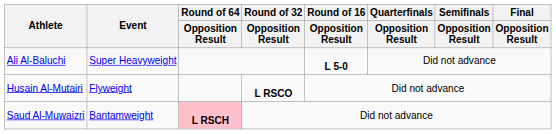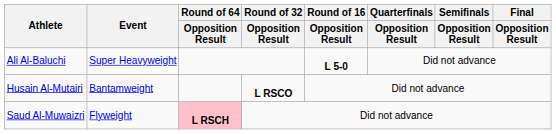(111, 88) Flyweight -> (121, 88) Bantamweight
(121, 116) Bantamweight -> (111, 116) Flyweight
